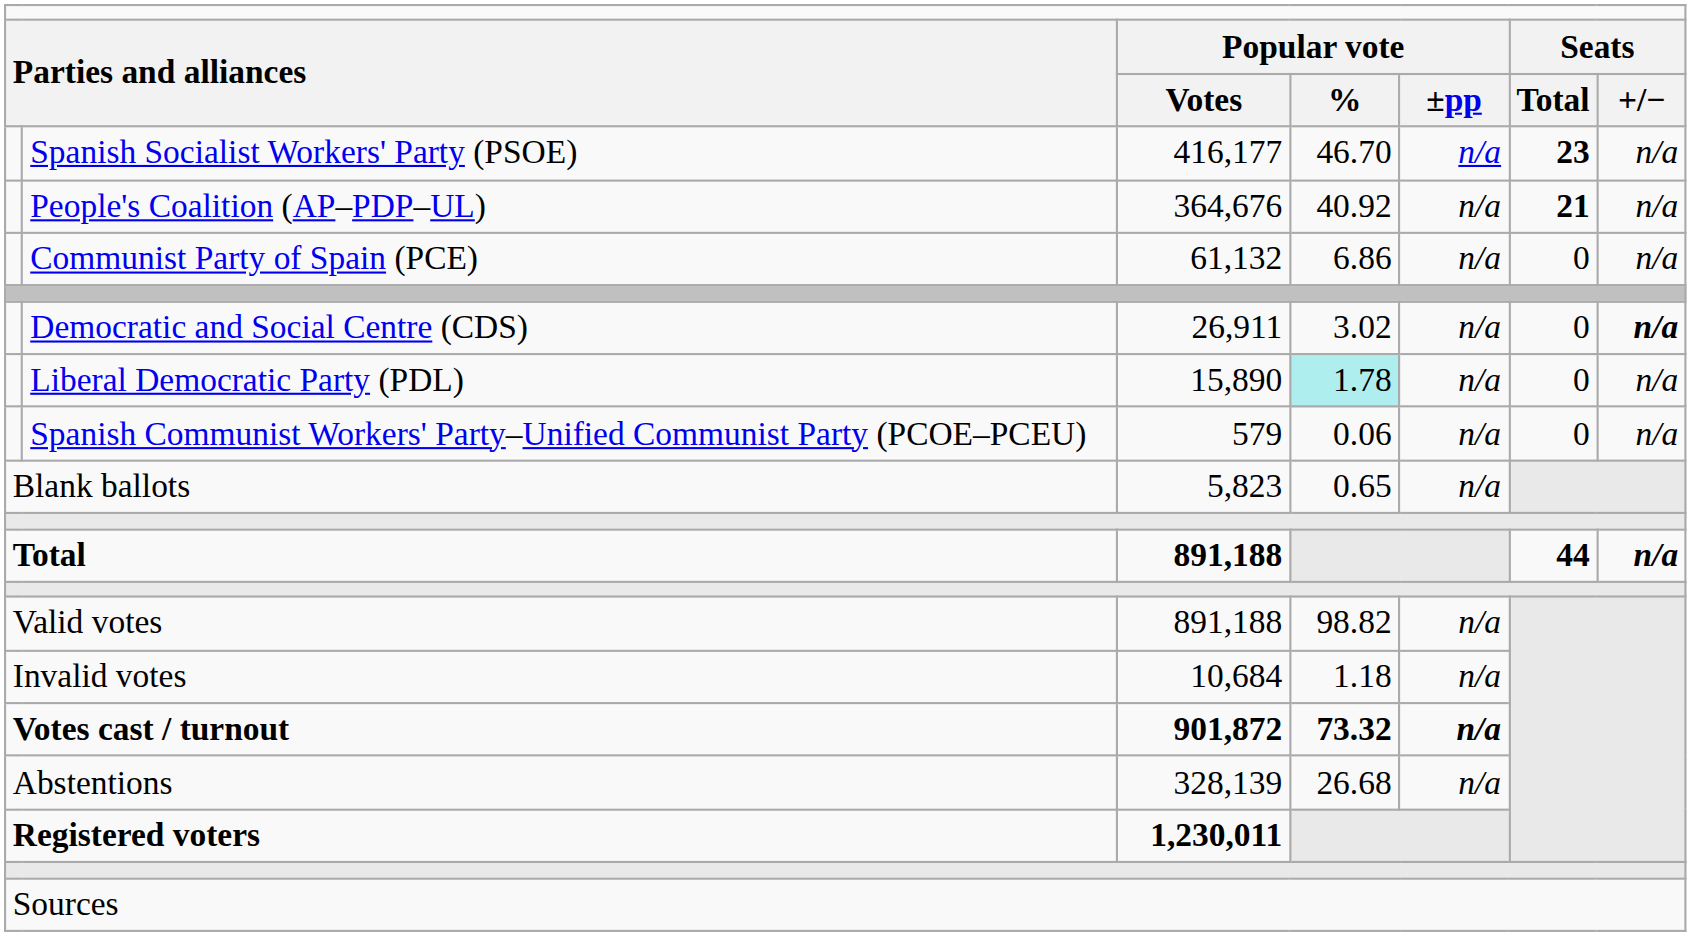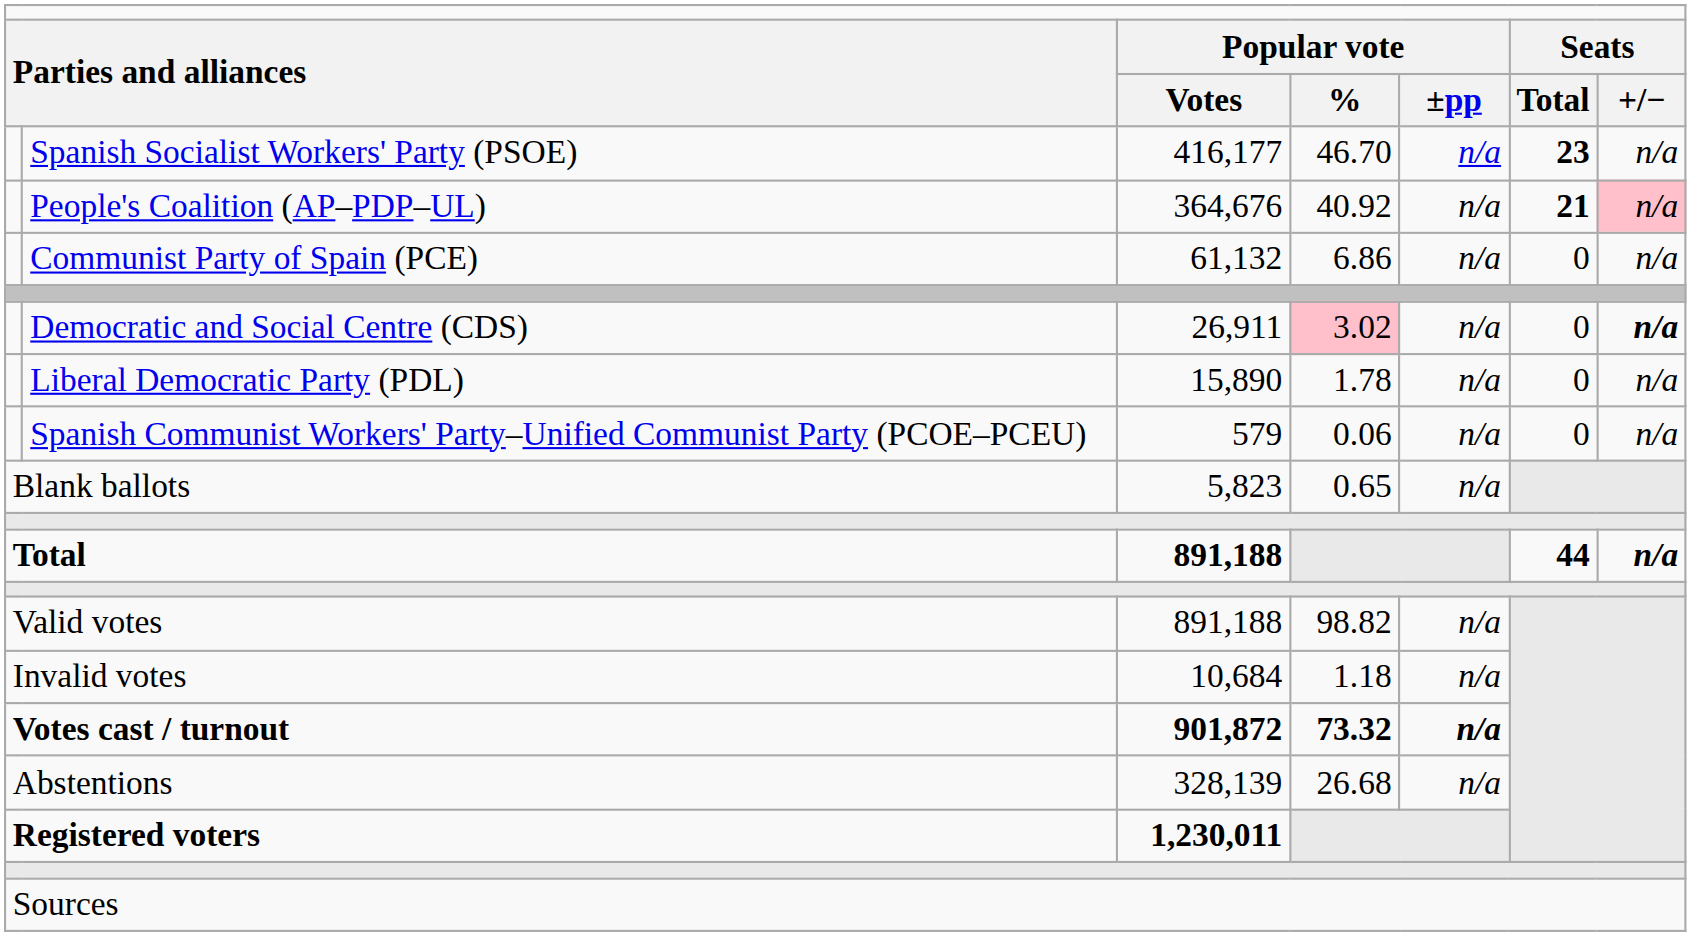(1657, 205) no background -> (1657, 205) pink background
(1362, 327) no background -> (1362, 327) pink background
(1362, 380) paleturquoise background -> (1362, 380) no background
